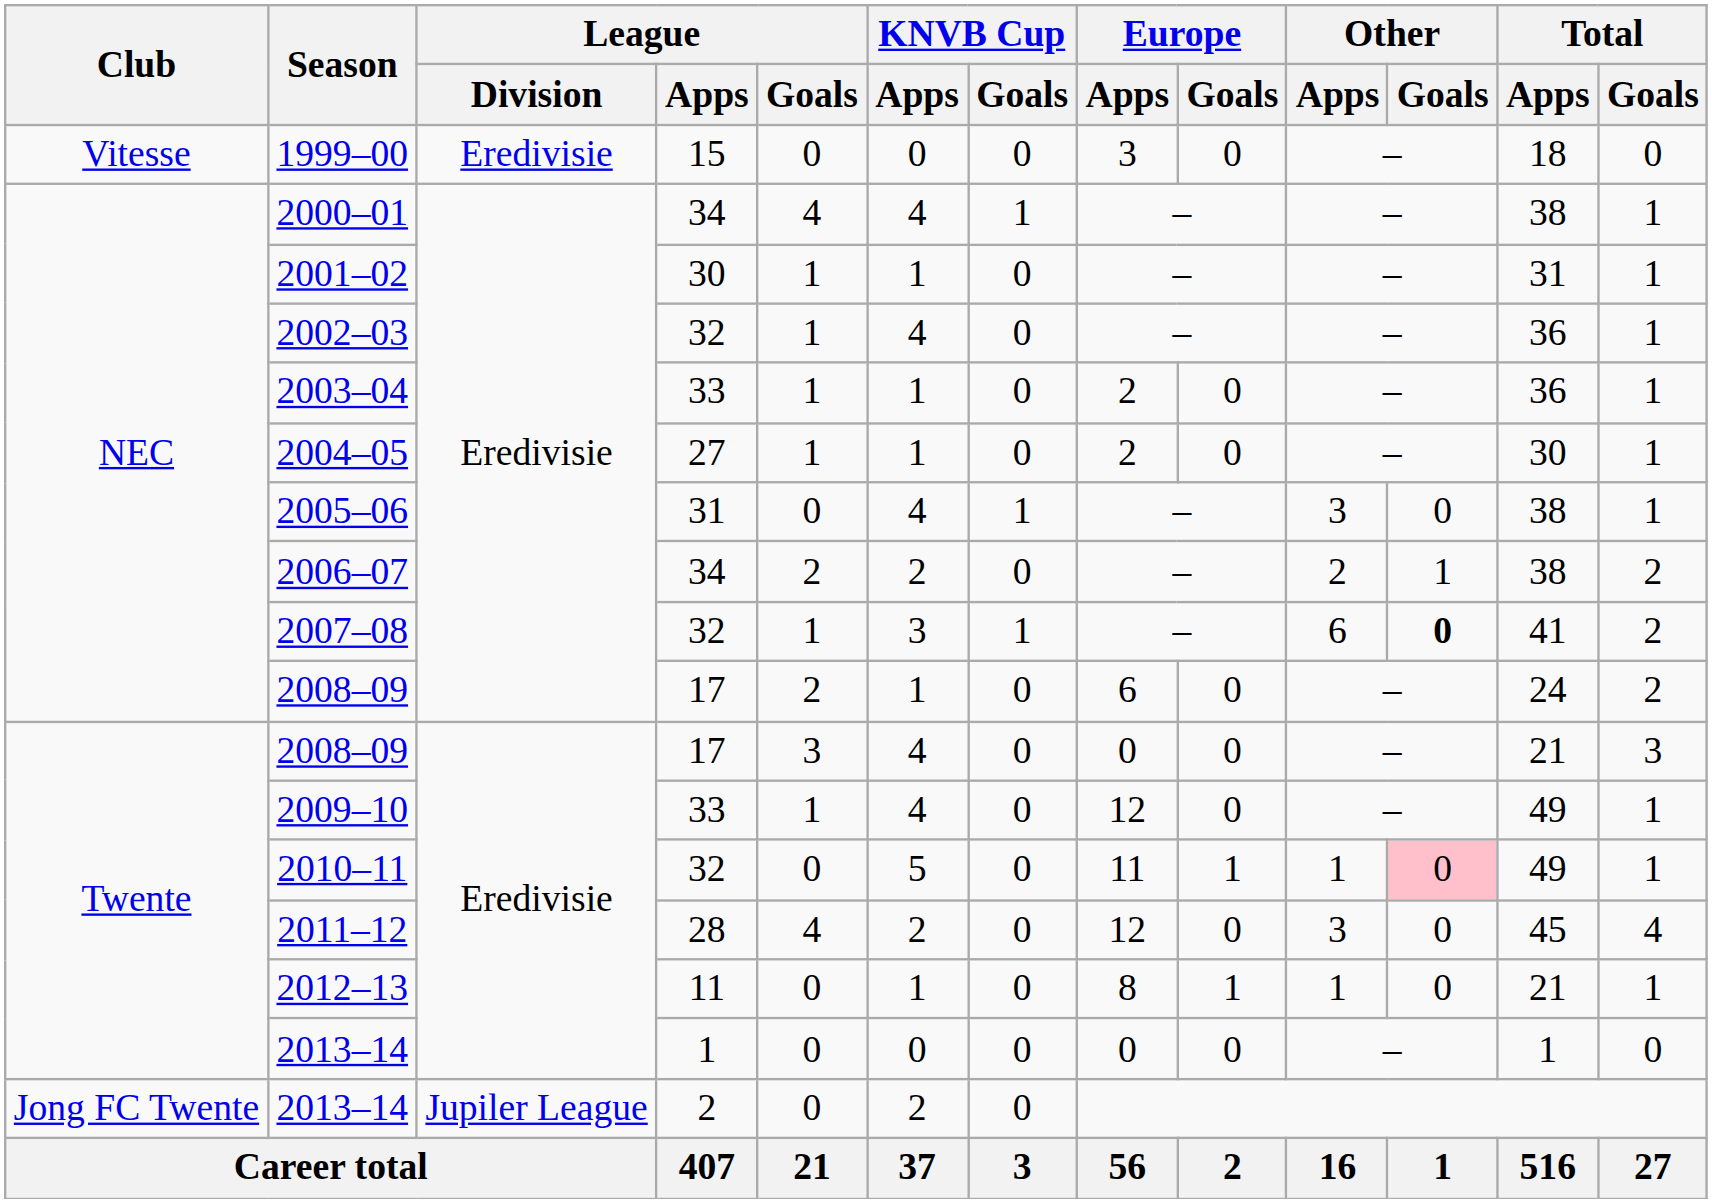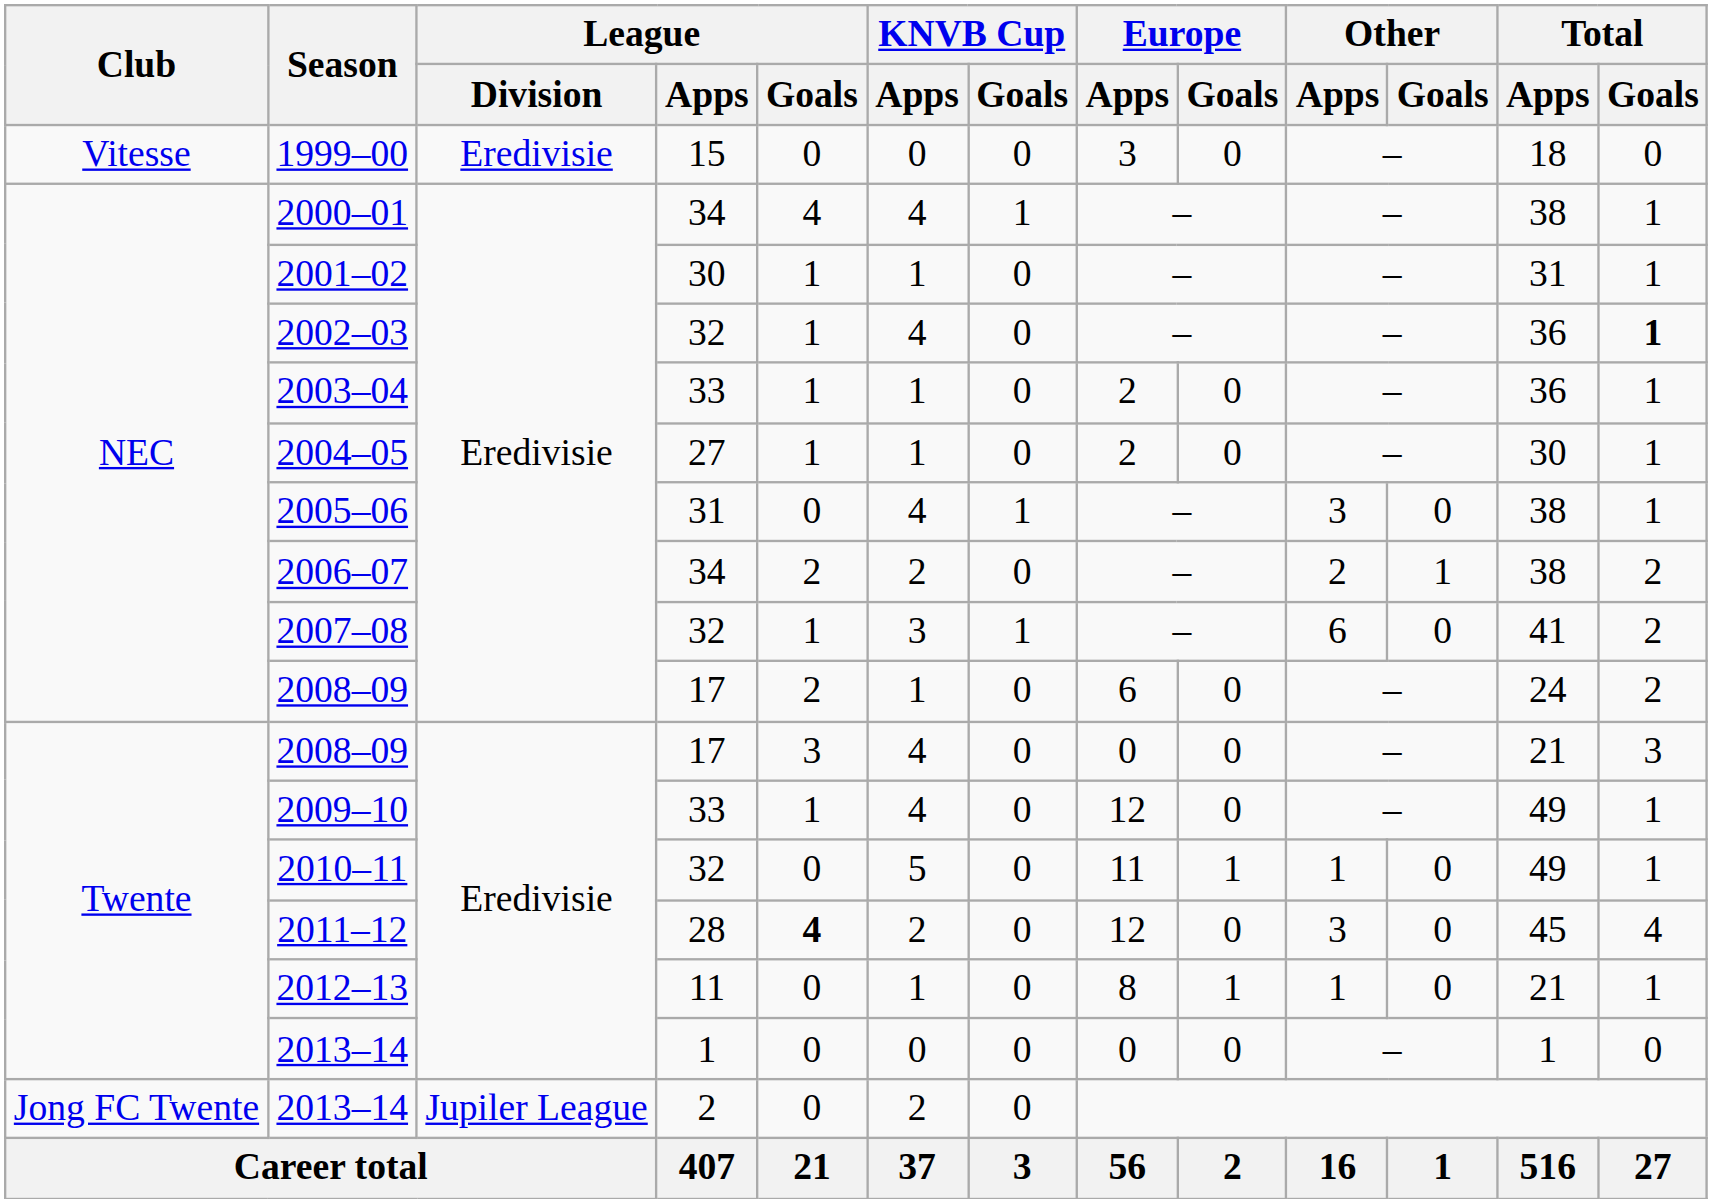(1653, 332) normal -> (1653, 332) bold
(1443, 630) bold -> (1443, 630) normal
(1443, 869) pink background -> (1443, 869) no background
(812, 928) normal -> (812, 928) bold
